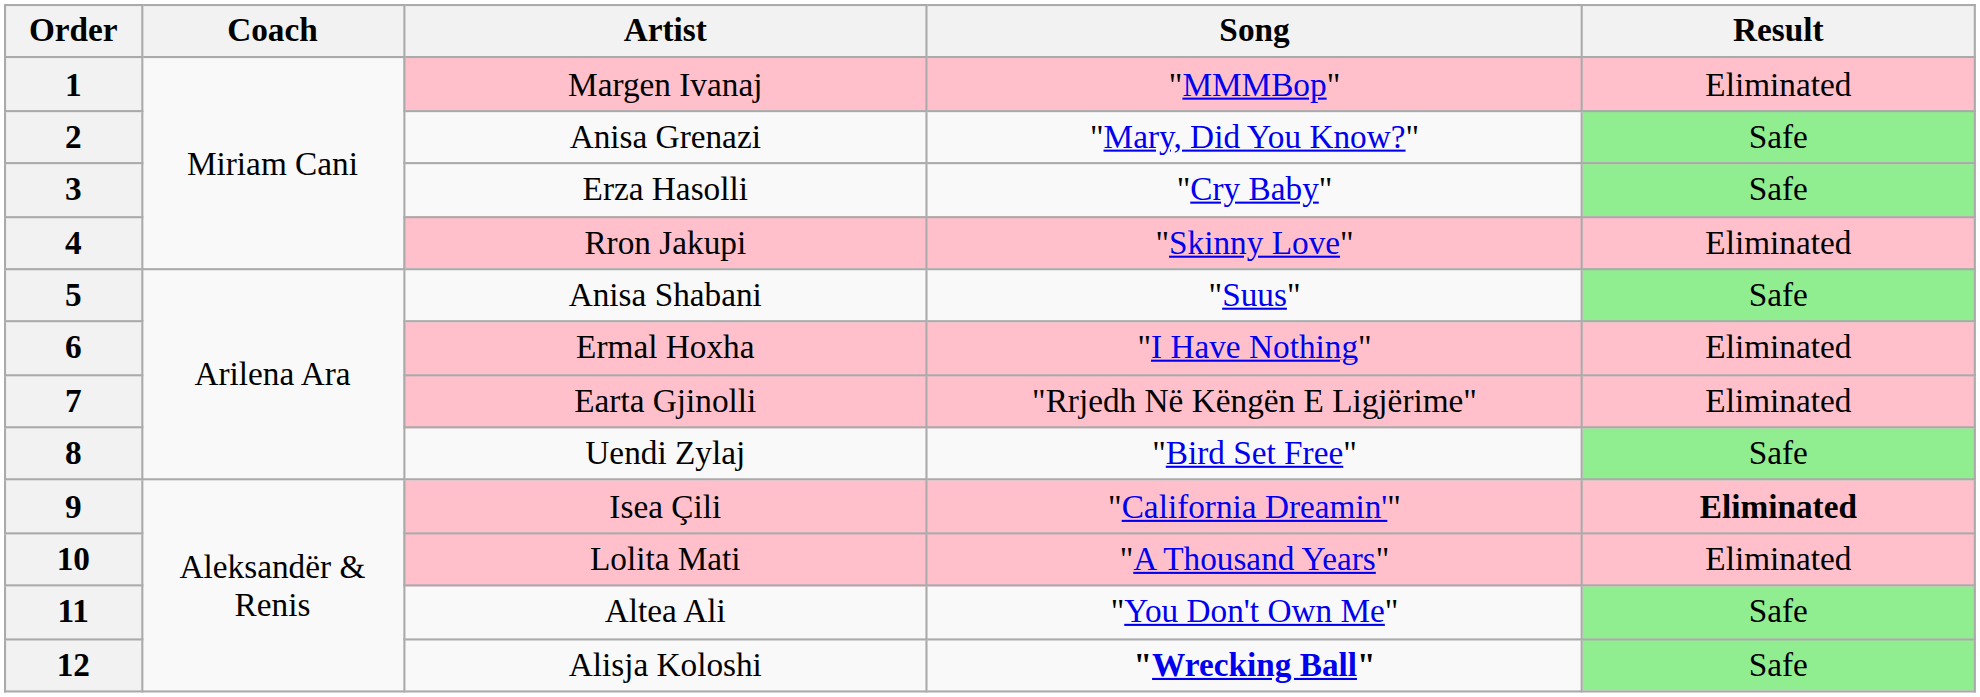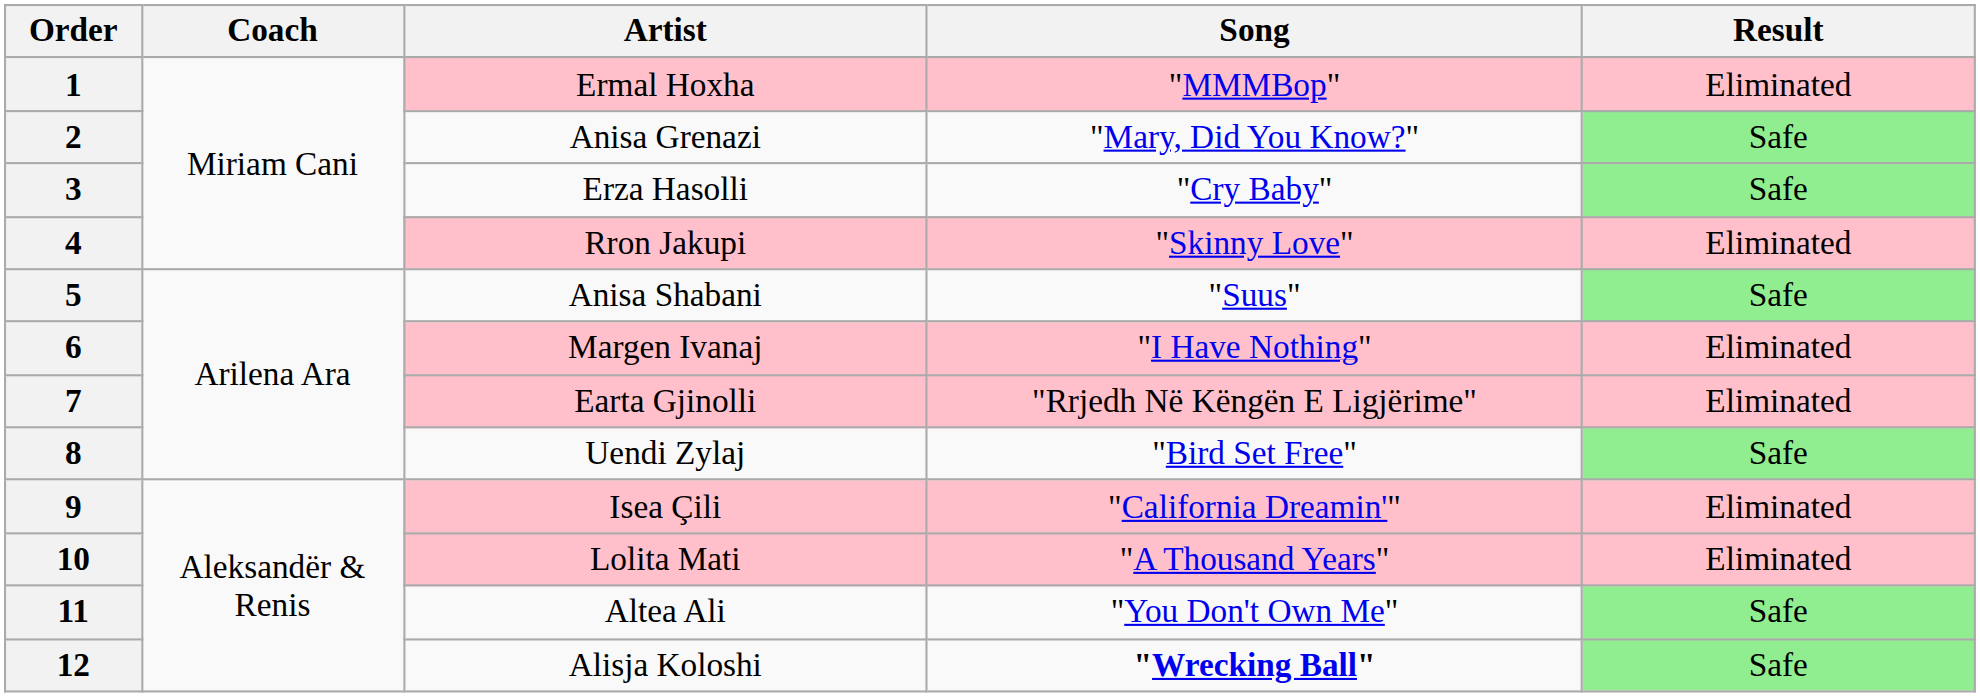(665, 83) Margen Ivanaj -> (665, 83) Ermal Hoxha
(665, 347) Ermal Hoxha -> (665, 347) Margen Ivanaj
(1778, 505) bold -> (1778, 505) normal
